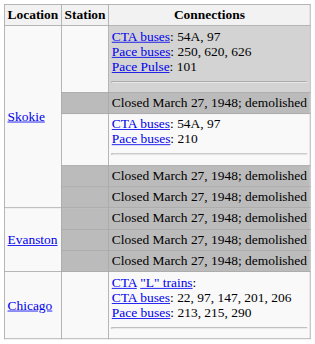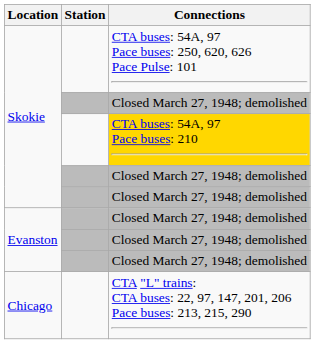(209, 56) lightgrey background -> (209, 56) no background
(209, 136) no background -> (209, 136) gold background
